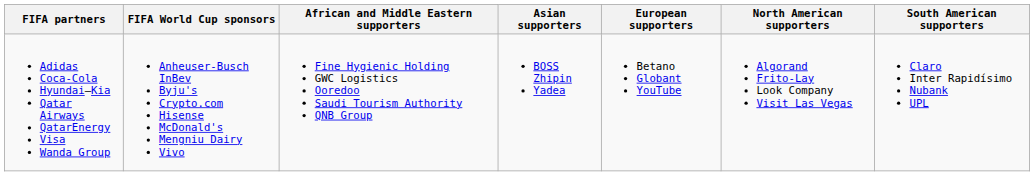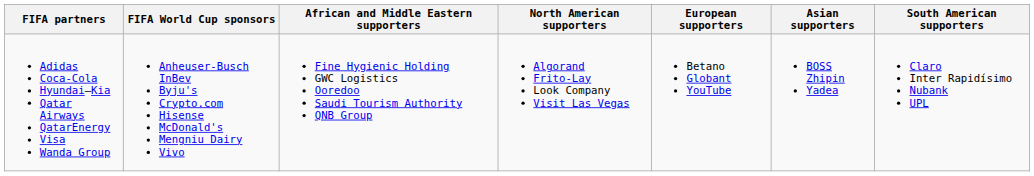columns swapped: (550, 19) <-> (798, 19)
